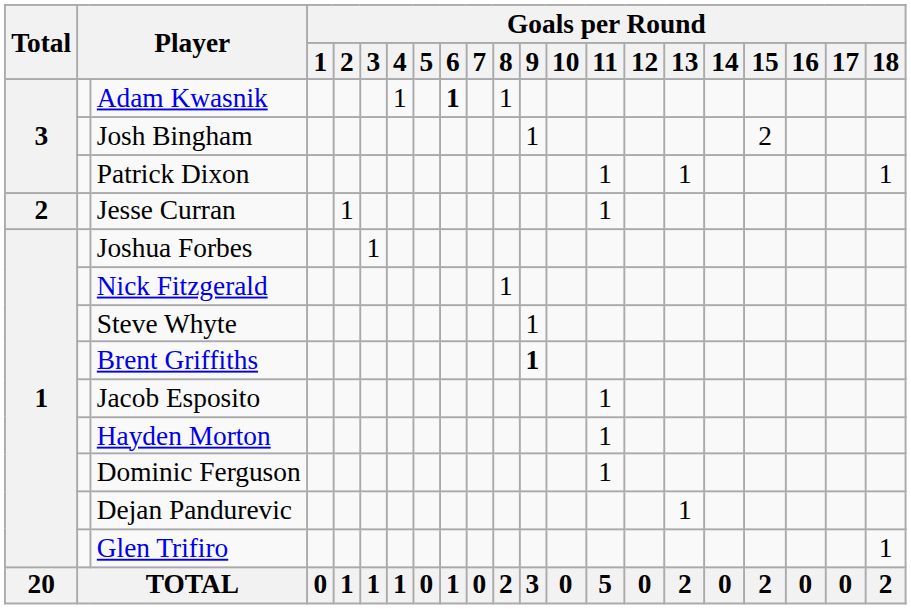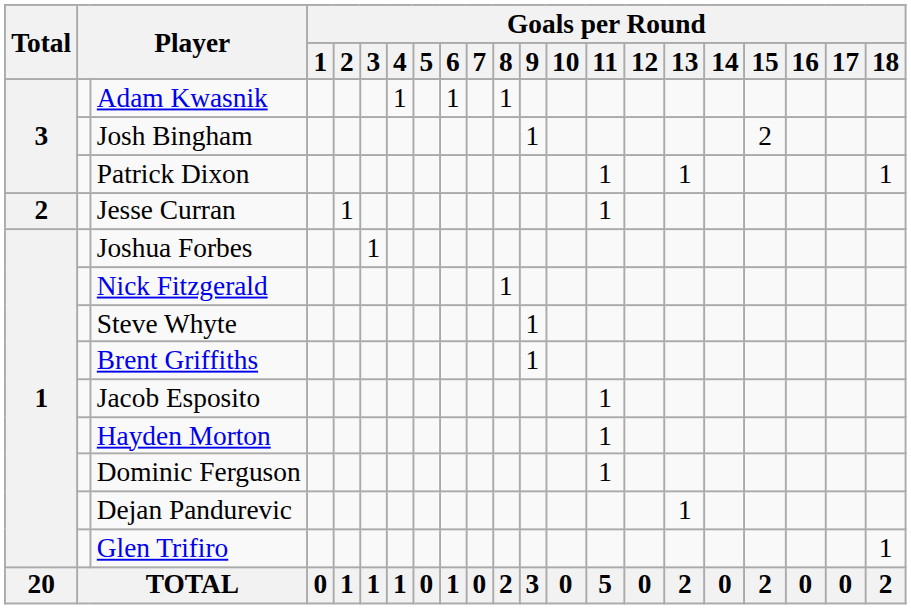(453, 98) bold -> (453, 98) normal
(532, 360) bold -> (532, 360) normal
